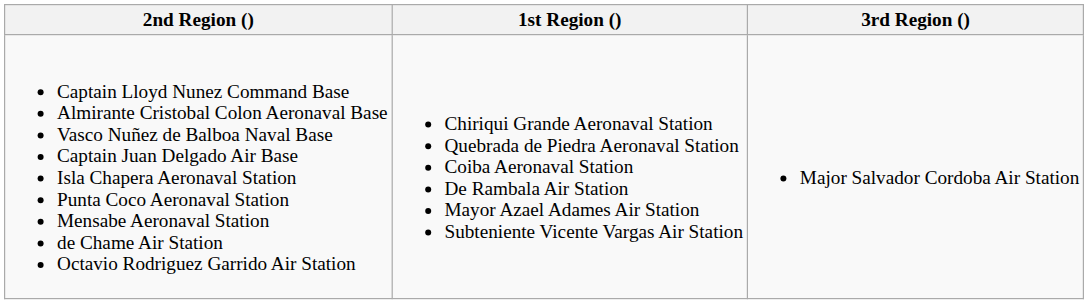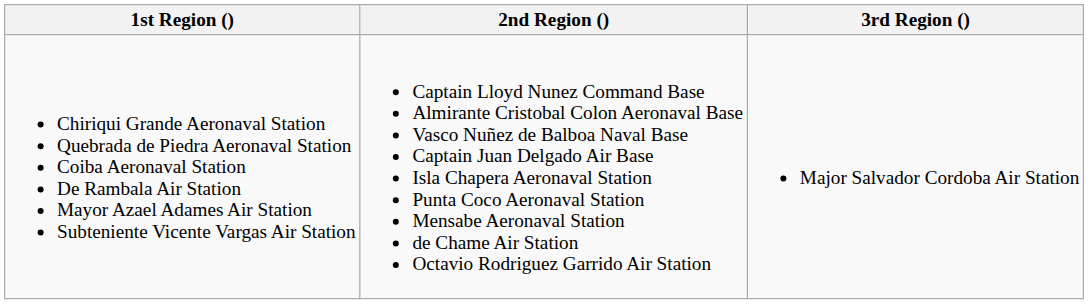columns swapped: (570, 19) <-> (198, 19)
